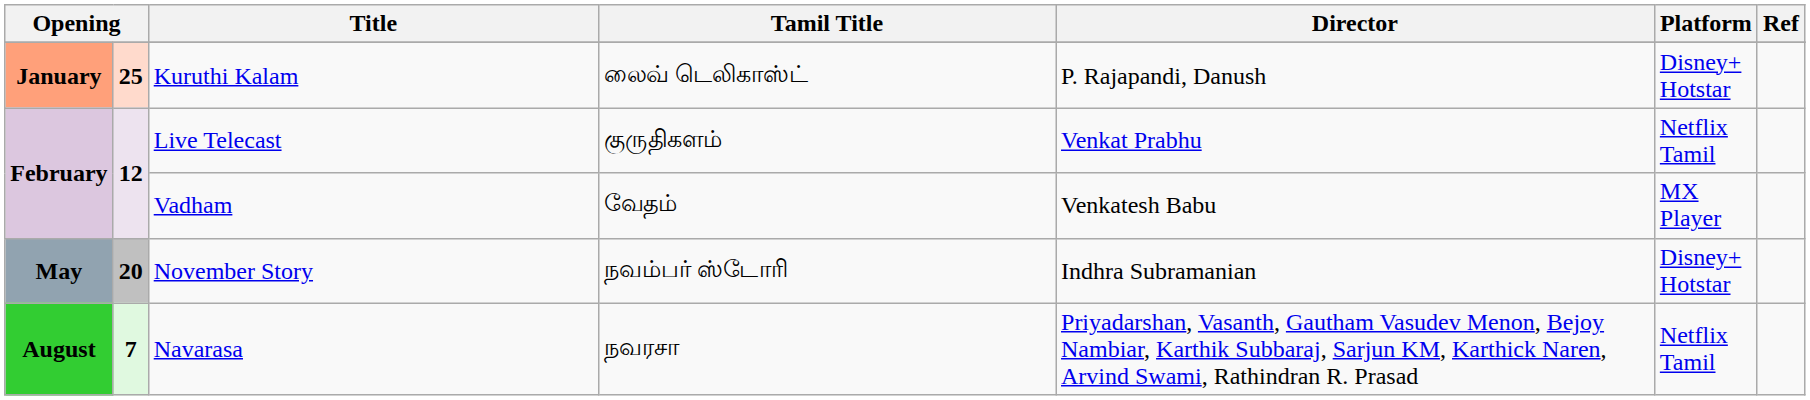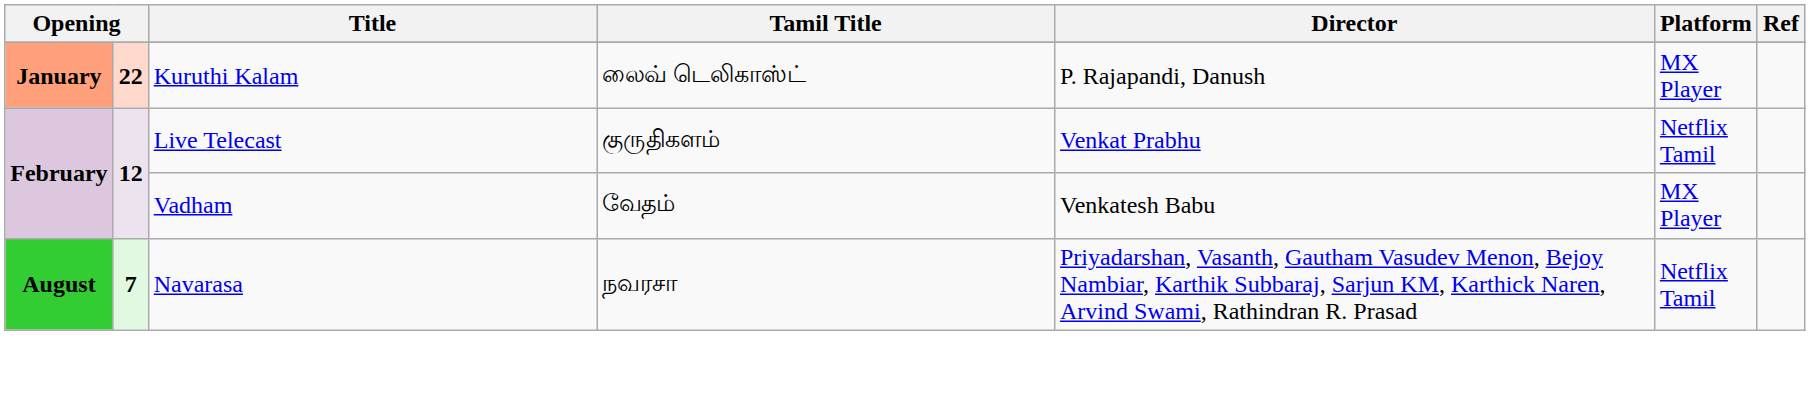(131, 75) 25 -> (131, 75) 22
(1701, 75) Disney+ Hotstar -> (1691, 75) MX Player
- row: (233, 270)
